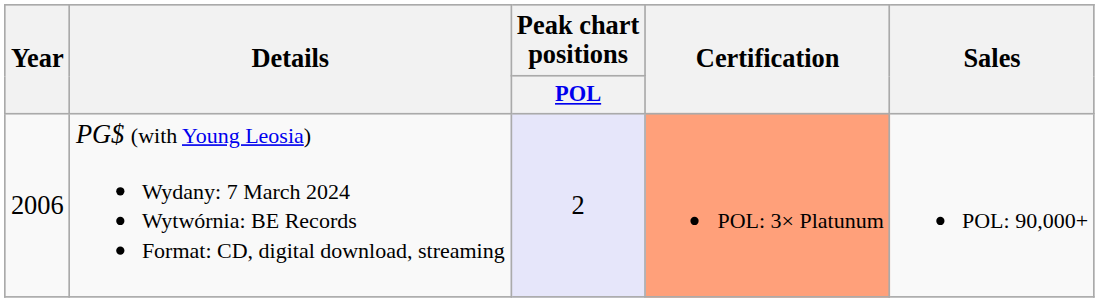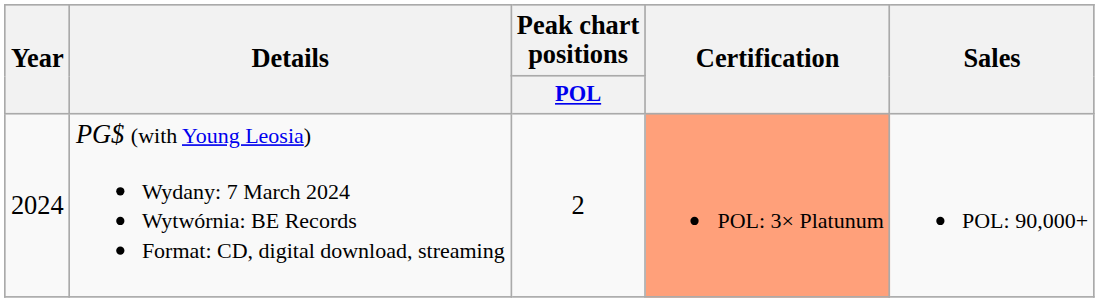(37, 204) 2006 -> (37, 204) 2024
(578, 204) lavender background -> (578, 204) no background
